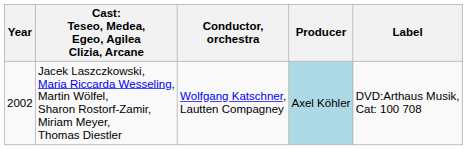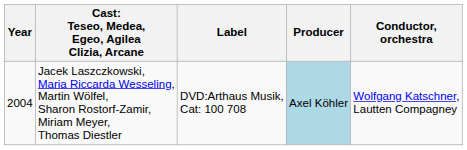columns swapped: (233, 33) <-> (408, 33)
(20, 103) 2002 -> (20, 103) 2004
